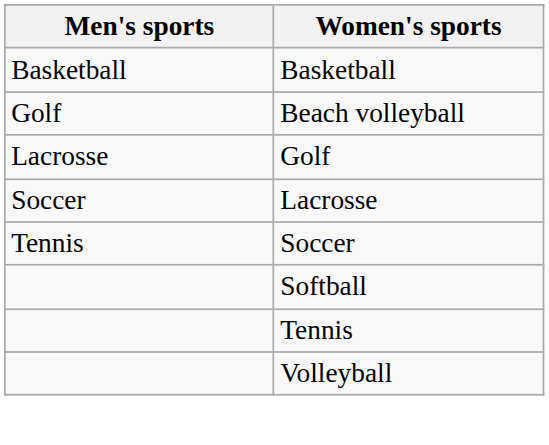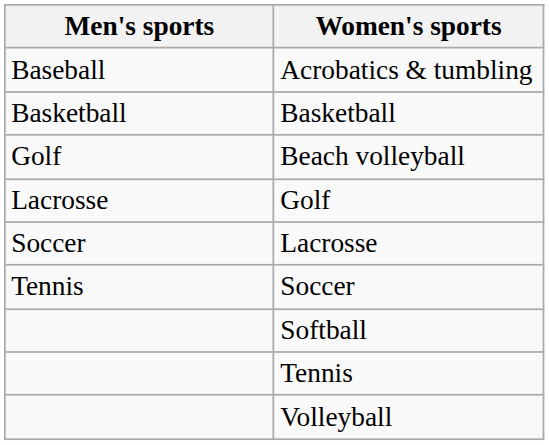+ row: (406, 69)
